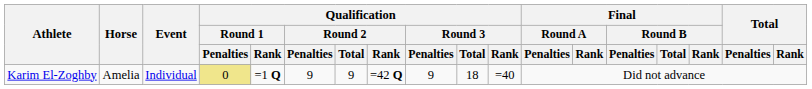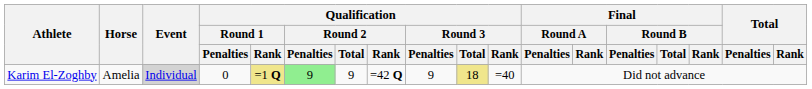(171, 74) no background -> (171, 74) lightgrey background
(225, 74) khaki background -> (225, 74) no background
(268, 74) no background -> (268, 74) khaki background
(310, 74) no background -> (310, 74) lightgreen background
(472, 74) no background -> (472, 74) khaki background
